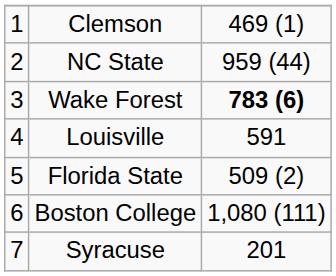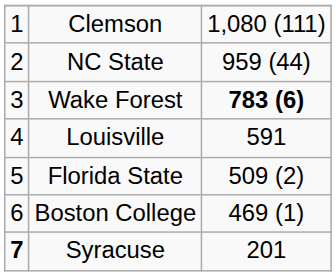(266, 24) 469 (1) -> (266, 24) 1,080 (111)
(266, 213) 1,080 (111) -> (266, 213) 469 (1)
(17, 251) normal -> (17, 251) bold
